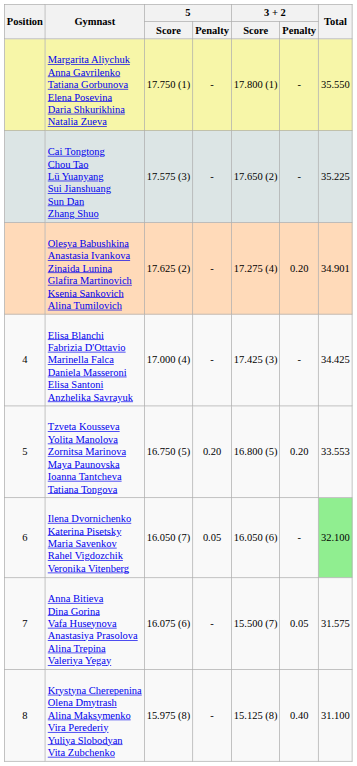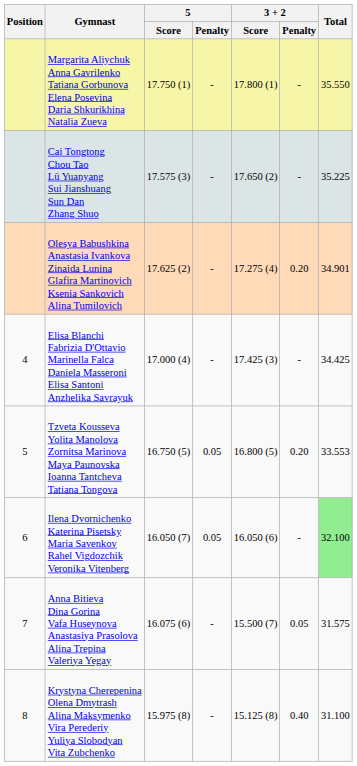(212, 452) 0.20 -> (212, 452) 0.05
